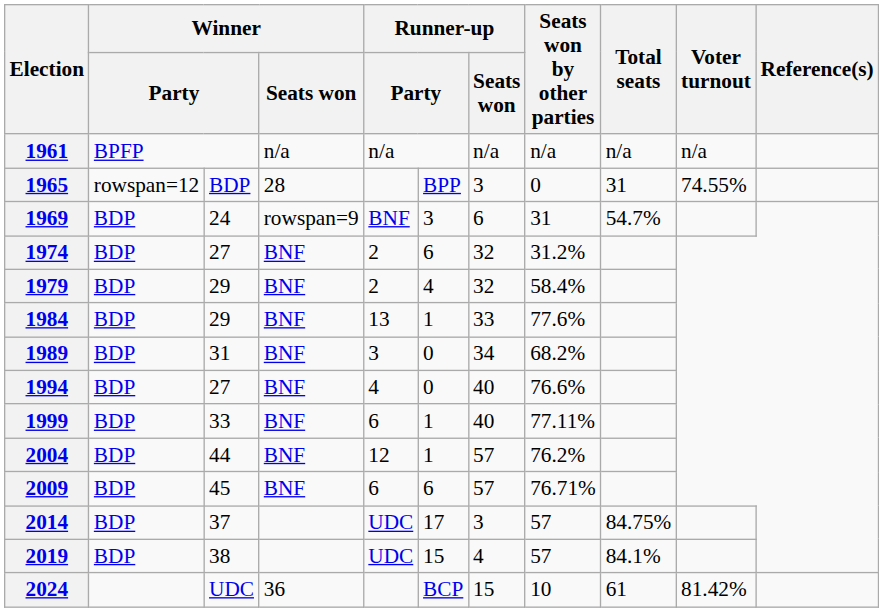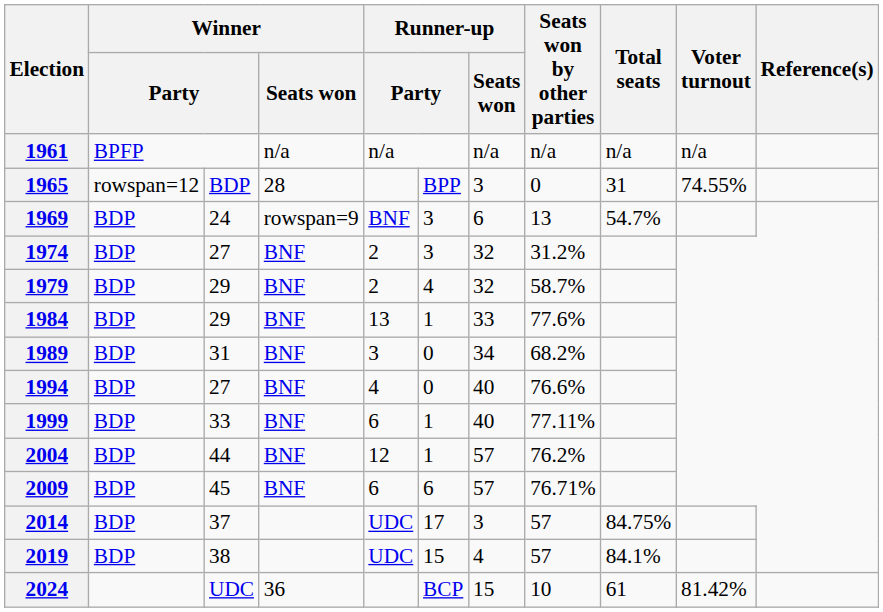(541, 218) 31 -> (541, 218) 13
(428, 252) 6 -> (428, 252) 3
(558, 285) 58.4% -> (558, 285) 58.7%
